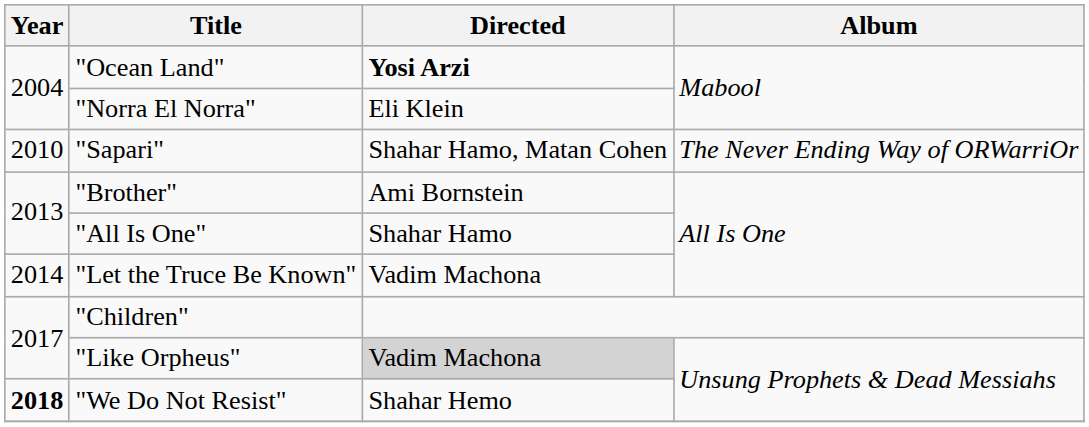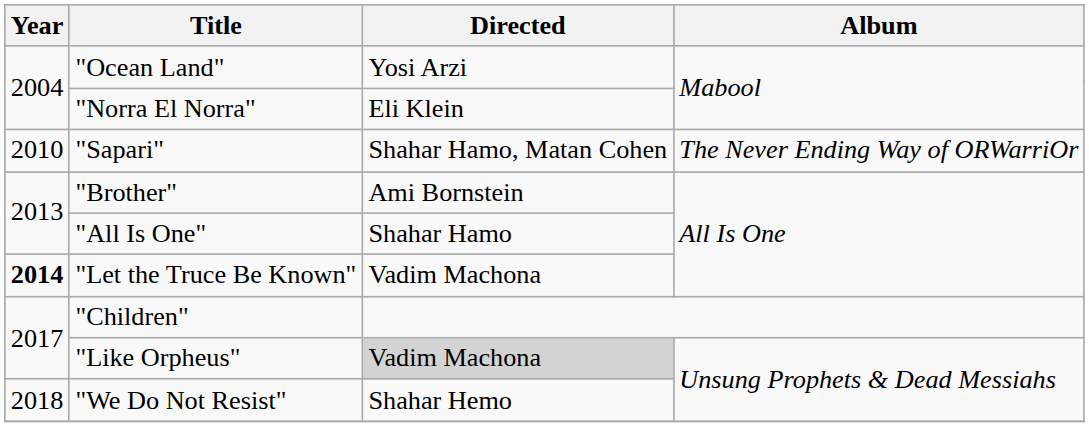(419, 66) bold -> (418, 66) normal
(37, 274) normal -> (37, 274) bold
(37, 399) bold -> (37, 399) normal
